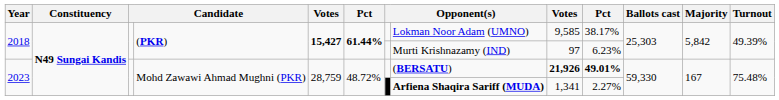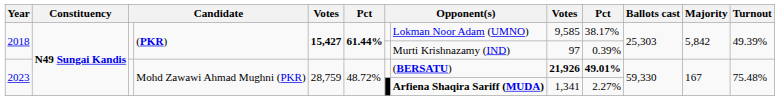(607, 50) 6.23% -> (607, 50) 0.39%
